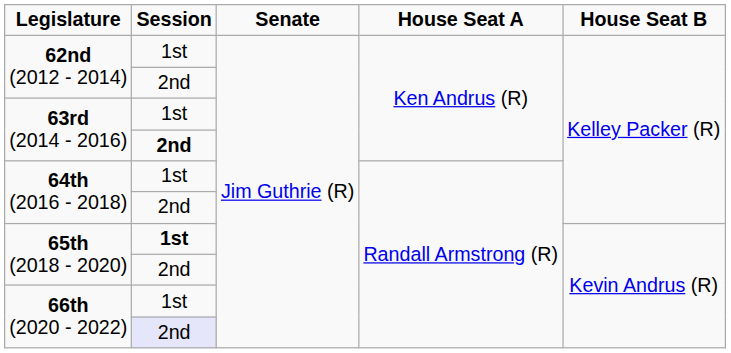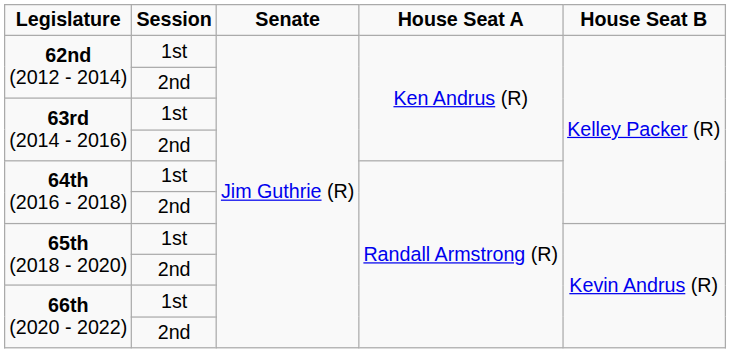(174, 144) bold -> (174, 144) normal
(174, 238) bold -> (174, 238) normal
(174, 332) lavender background -> (174, 332) no background
